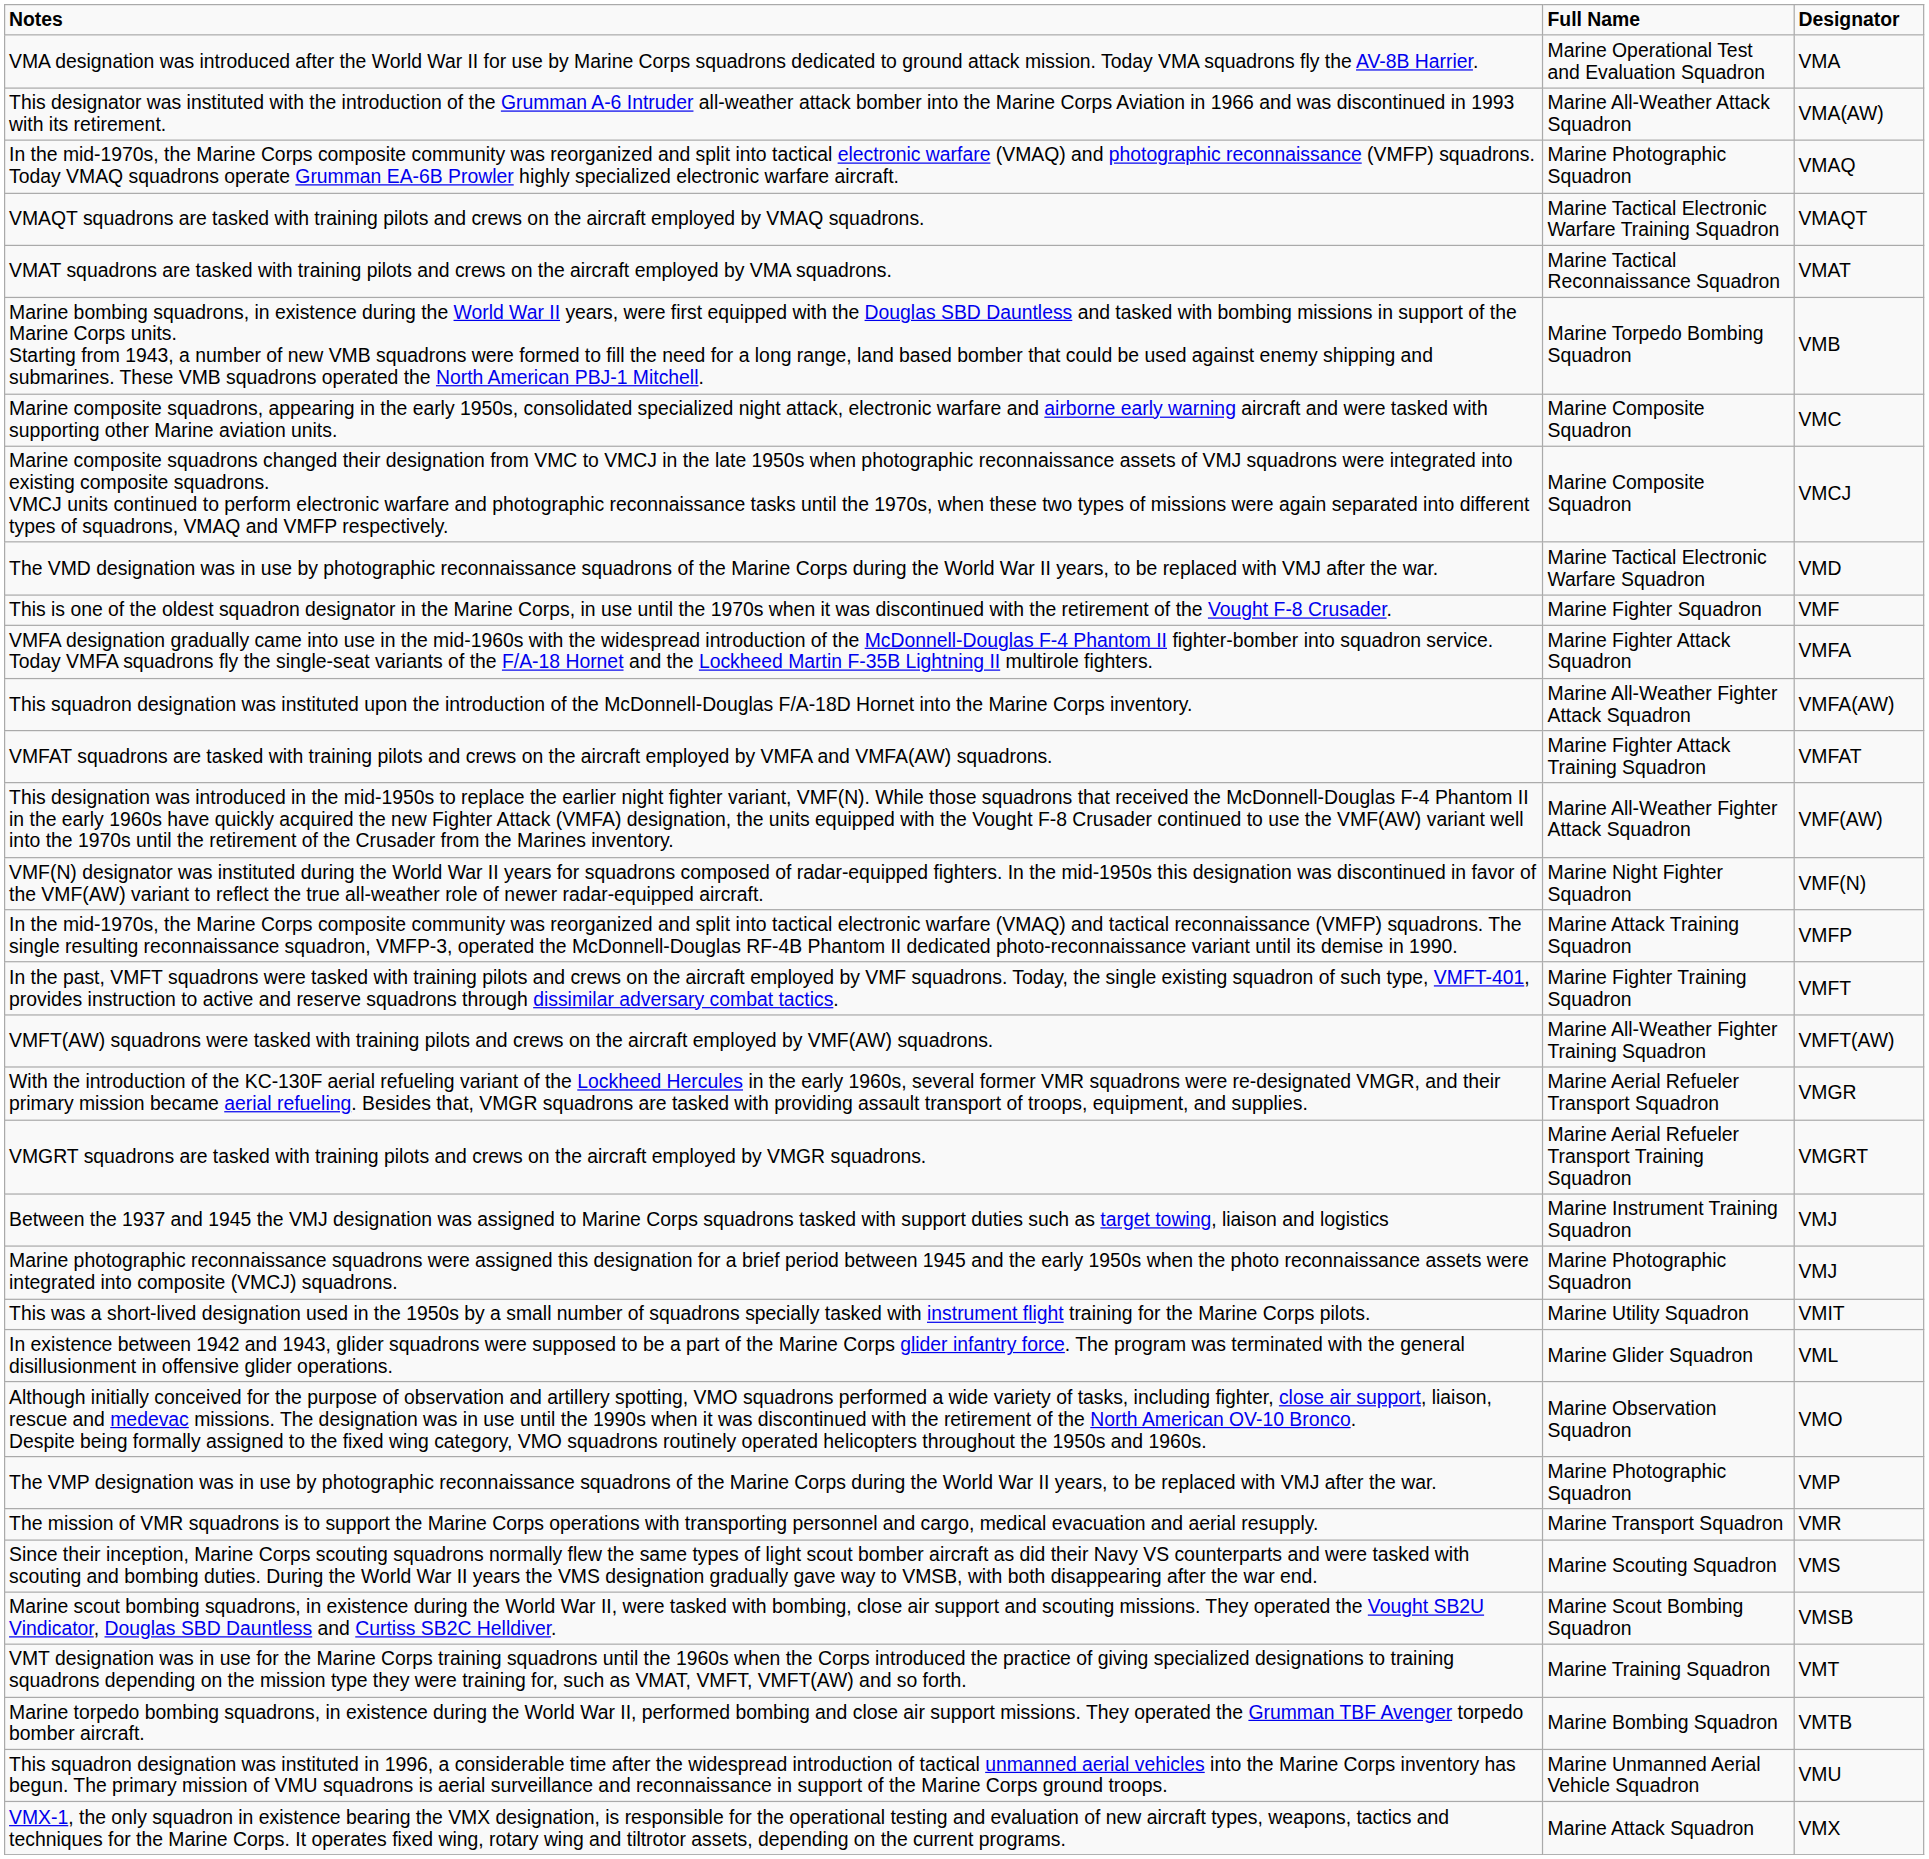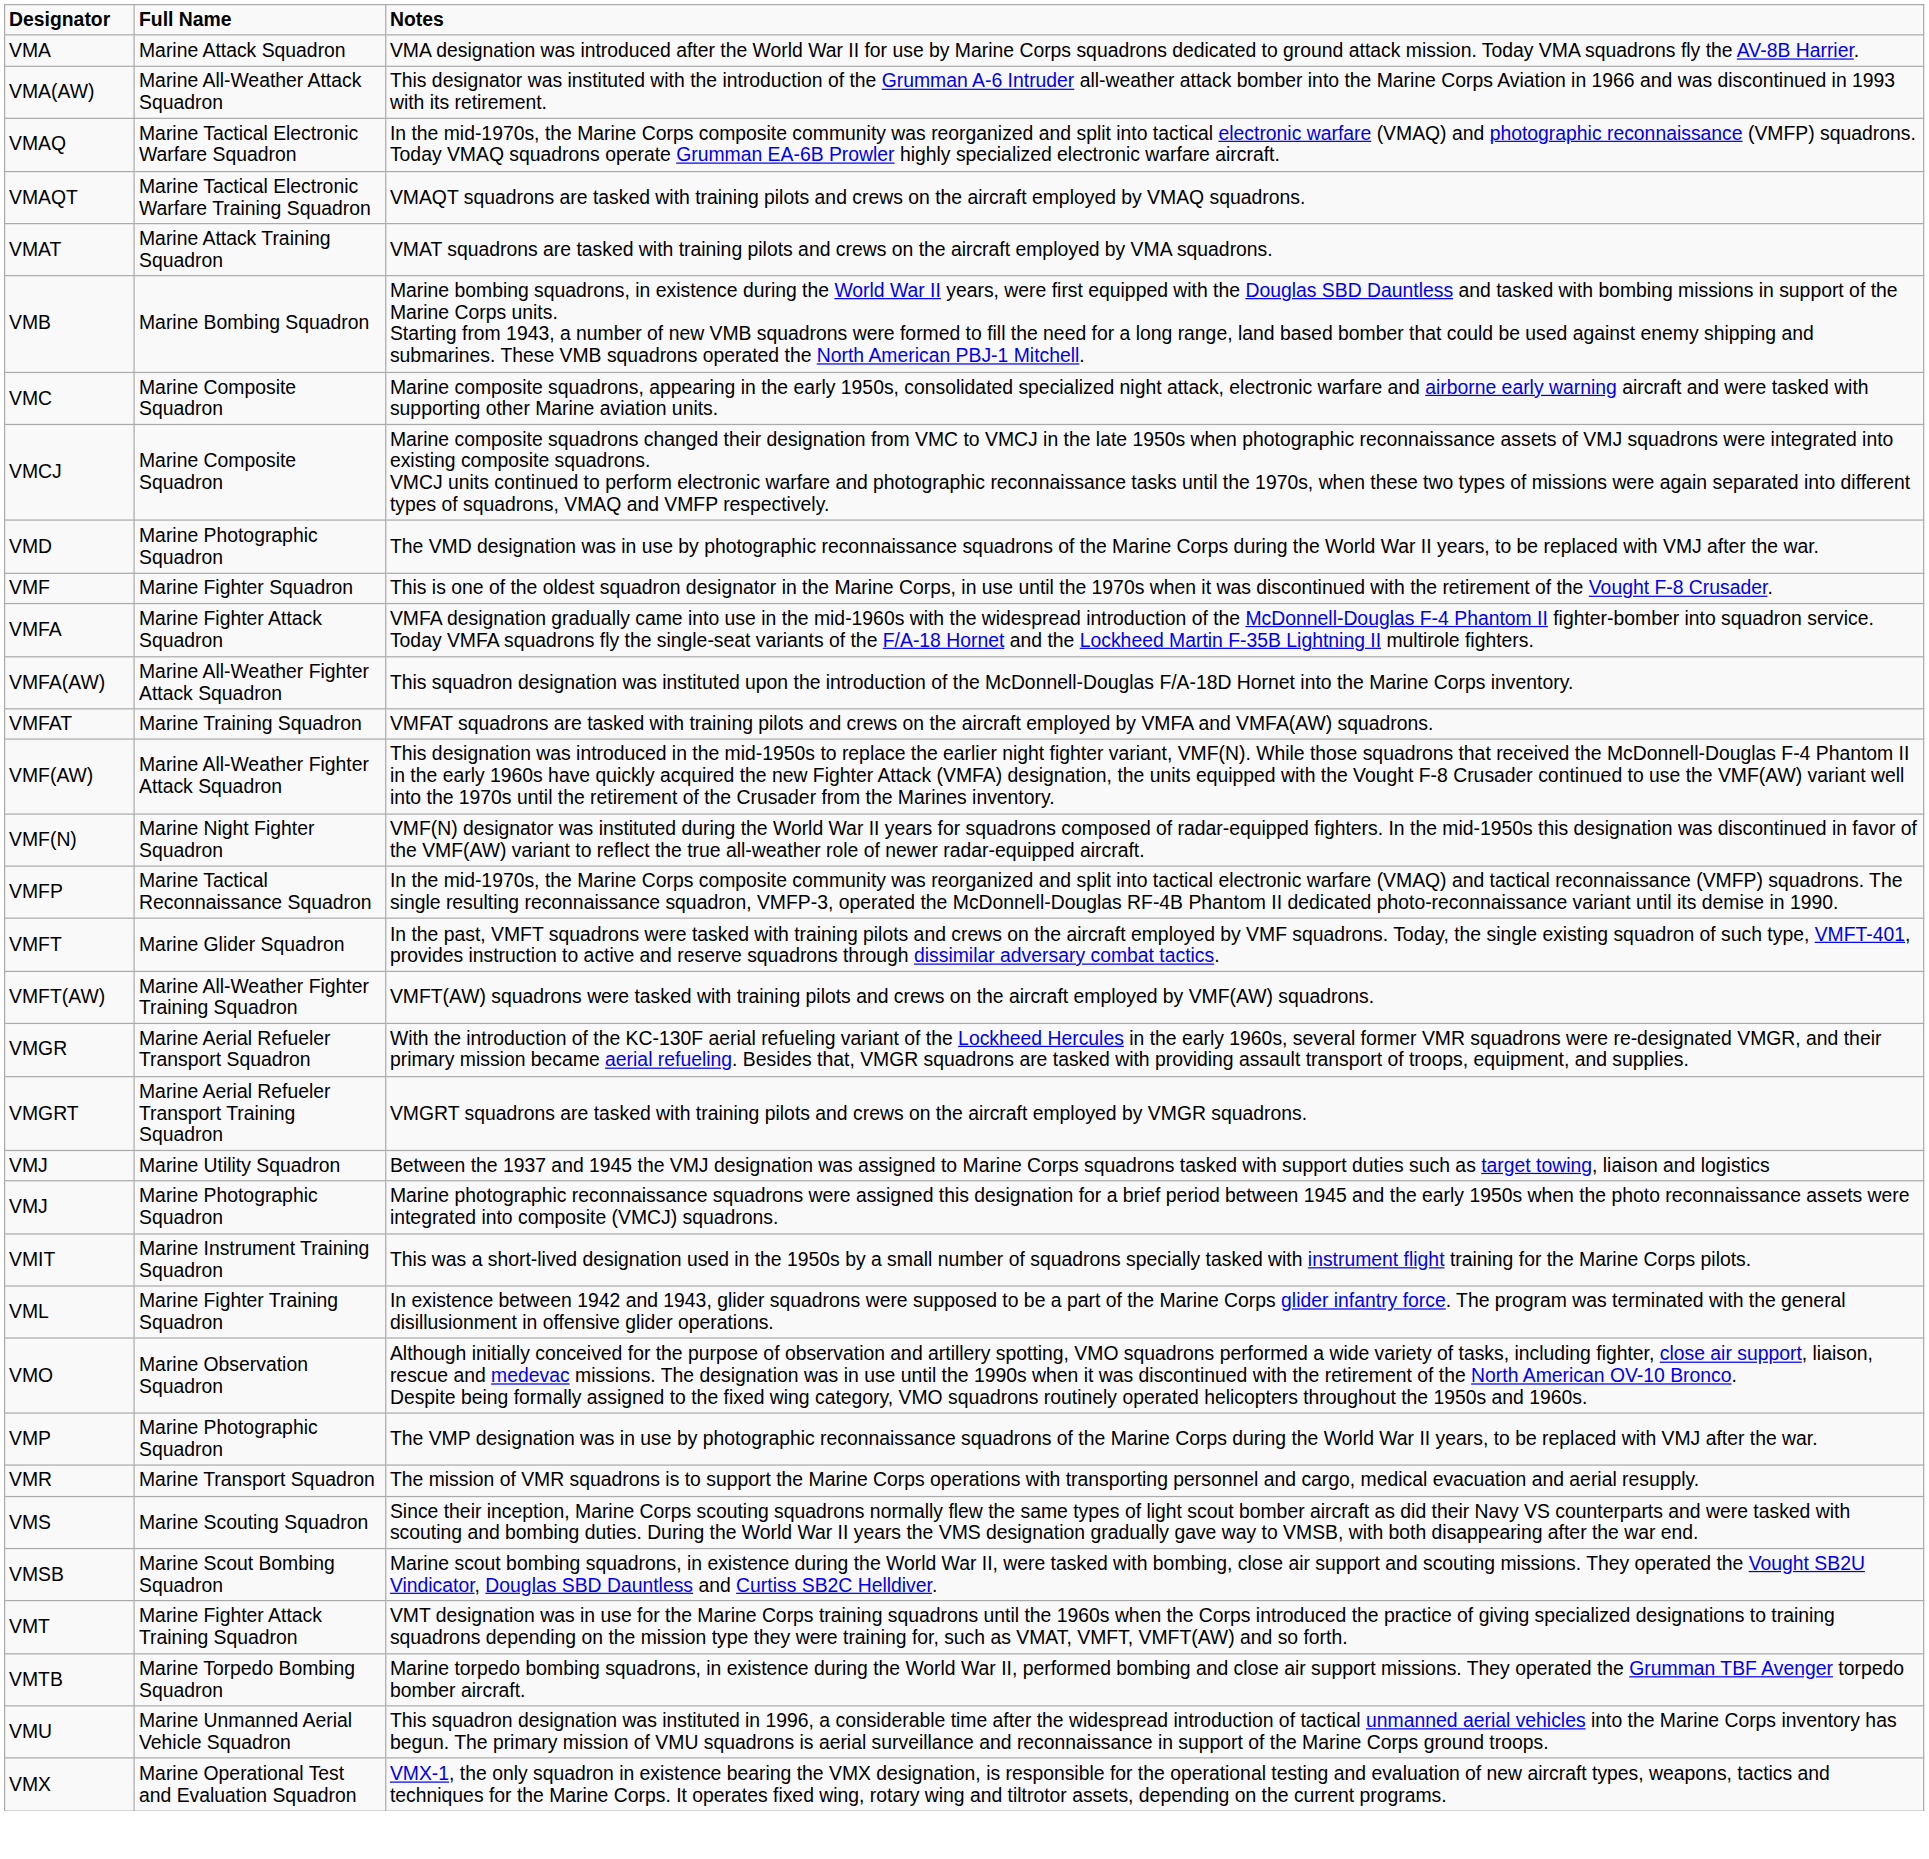columns swapped: (1849, 19) <-> (36, 19)
(1656, 61) Marine Operational Test and Evaluation Squadron -> (242, 50) Marine Attack Squadron
(1637, 166) Marine Photographic Squadron -> (249, 144) Marine Tactical Electronic Warfare Squadron
(1664, 271) Marine Tactical Reconnaissance Squadron -> (235, 249) Marine Attack Training Squadron
(1655, 345) Marine Torpedo Bombing Squadron -> (254, 323) Marine Bombing Squadron
(1657, 568) Marine Tactical Electronic Warfare Squadron -> (228, 546) Marine Photographic Squadron
(1639, 756) Marine Fighter Attack Training Squadron -> (250, 723) Marine Training Squadron
(1643, 935) Marine Attack Training Squadron -> (255, 892) Marine Tactical Reconnaissance Squadron
(1647, 988) Marine Fighter Training Squadron -> (242, 944) Marine Glider Squadron
(1663, 1220) Marine Instrument Training Squadron -> (240, 1165) Marine Utility Squadron
(1648, 1314) Marine Utility Squadron -> (254, 1259) Marine Instrument Training Squadron
(1650, 1355) Marine Glider Squadron -> (239, 1312) Marine Fighter Training Squadron
(1659, 1670) Marine Training Squadron -> (230, 1627) Marine Fighter Attack Training Squadron
(1663, 1723) Marine Bombing Squadron -> (247, 1679) Marine Torpedo Bombing Squadron
(1651, 1828) Marine Attack Squadron -> (248, 1784) Marine Operational Test and Evaluation Squadron
